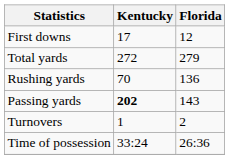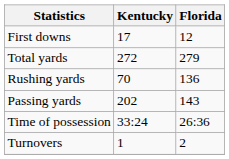(127, 100) bold -> (127, 100) normal
rows swapped: (35, 122) <-> (59, 143)
